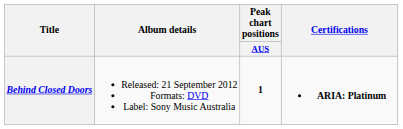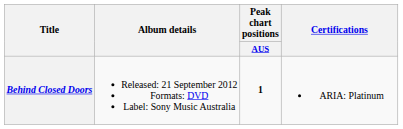(339, 96) bold -> (339, 96) normal
